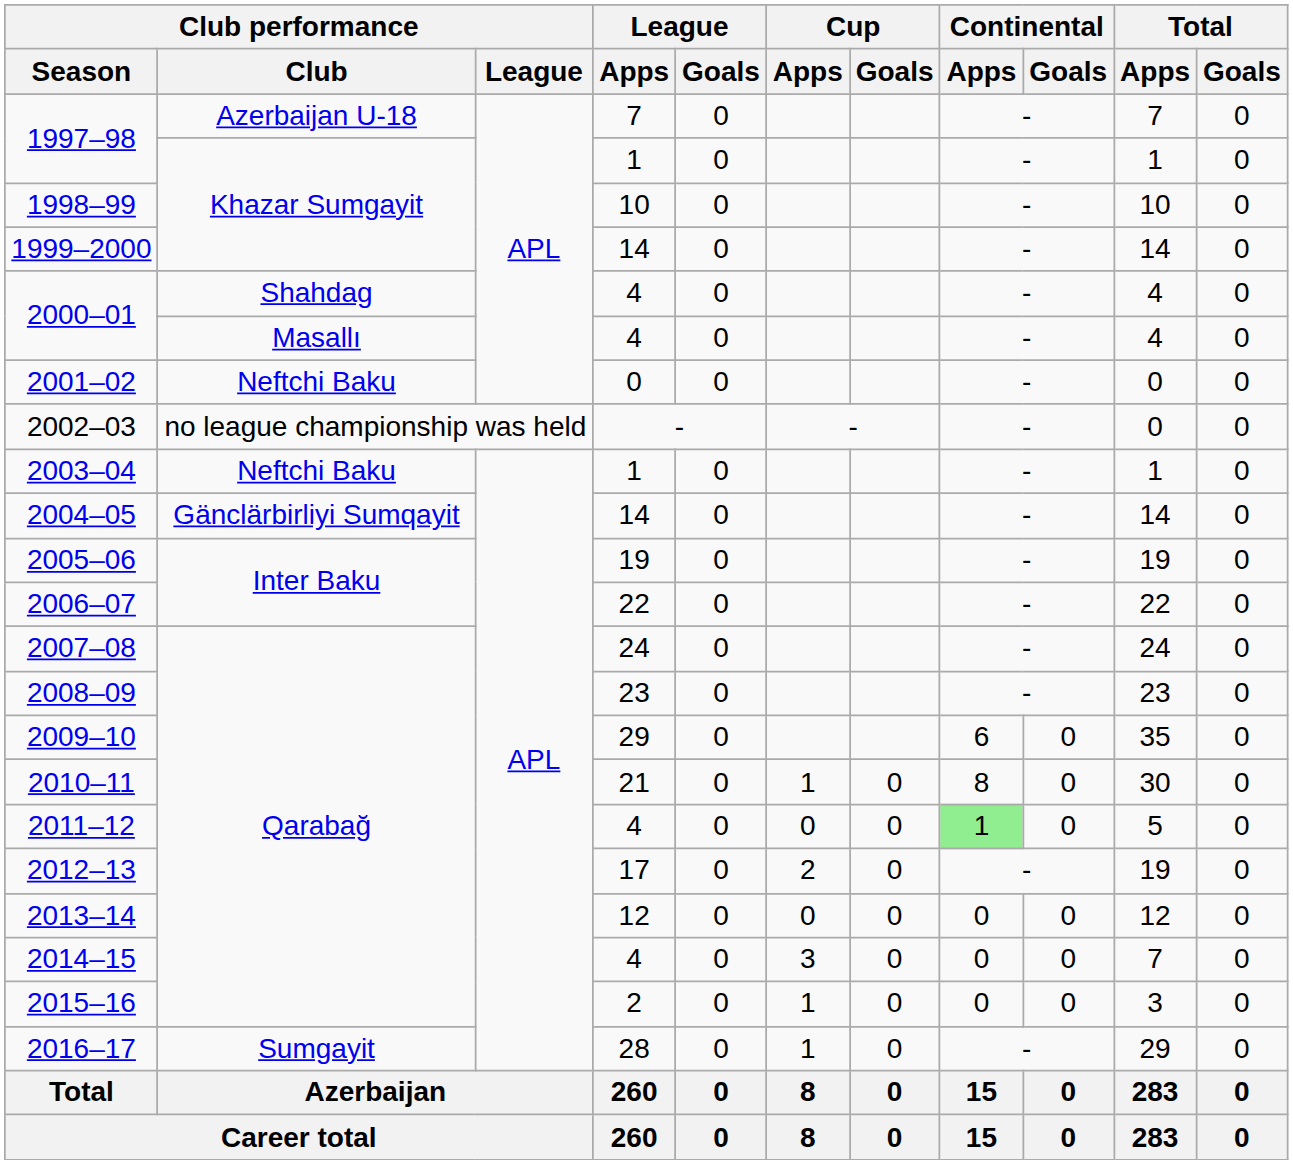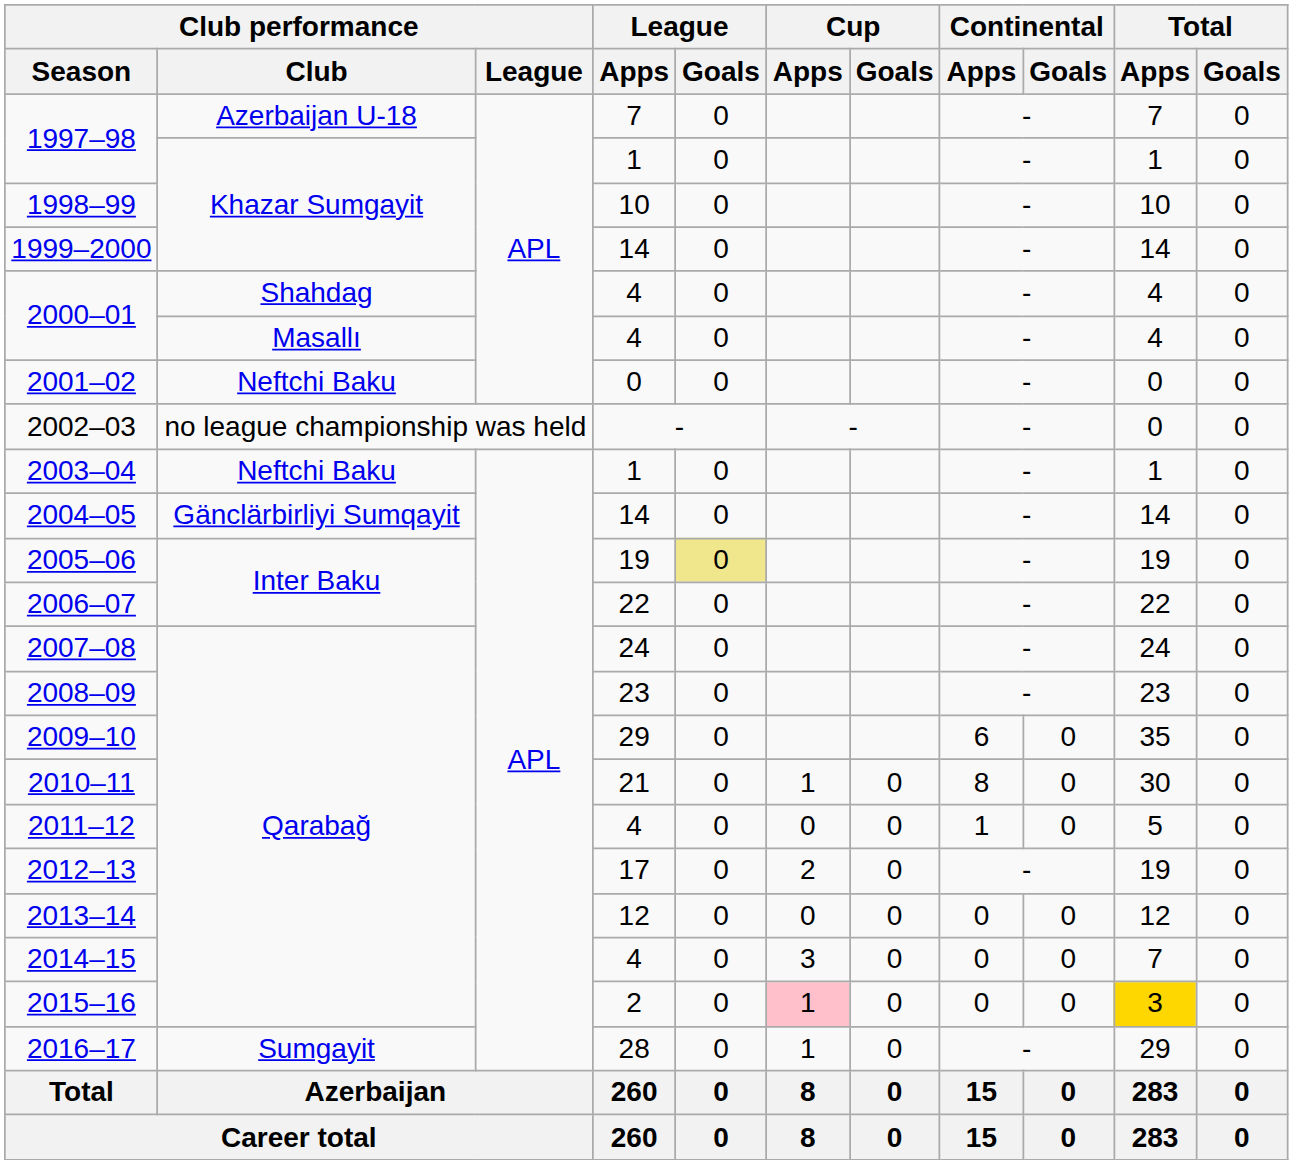(721, 559) no background -> (721, 559) khaki background
(981, 826) lightgreen background -> (981, 826) no background
(808, 1003) no background -> (808, 1003) pink background
(1155, 1003) no background -> (1155, 1003) gold background
